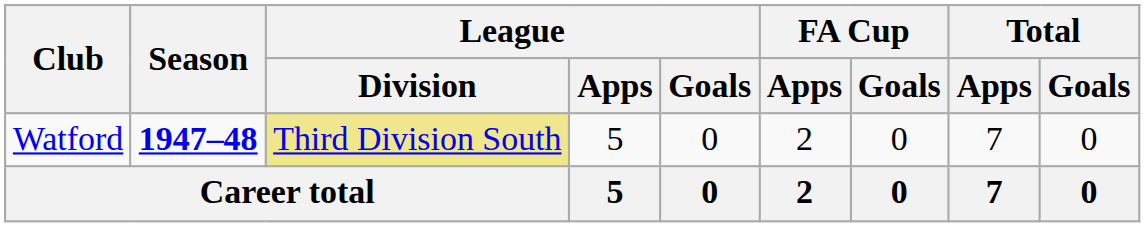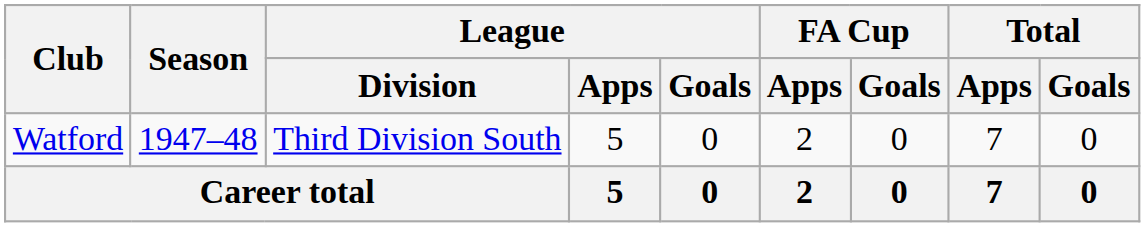(198, 138) bold -> (198, 138) normal
(417, 138) khaki background -> (417, 138) no background
